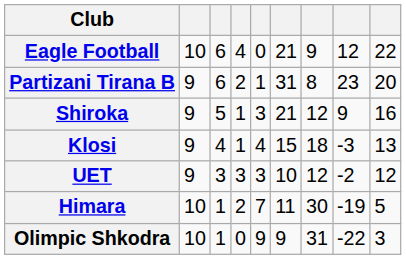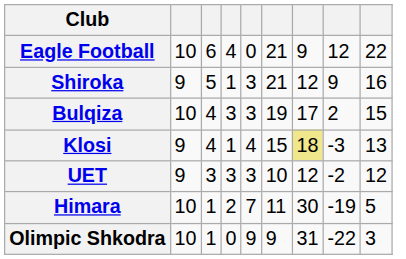- row: (92, 82)
+ row: (87, 113)
(317, 144) no background -> (308, 144) khaki background
